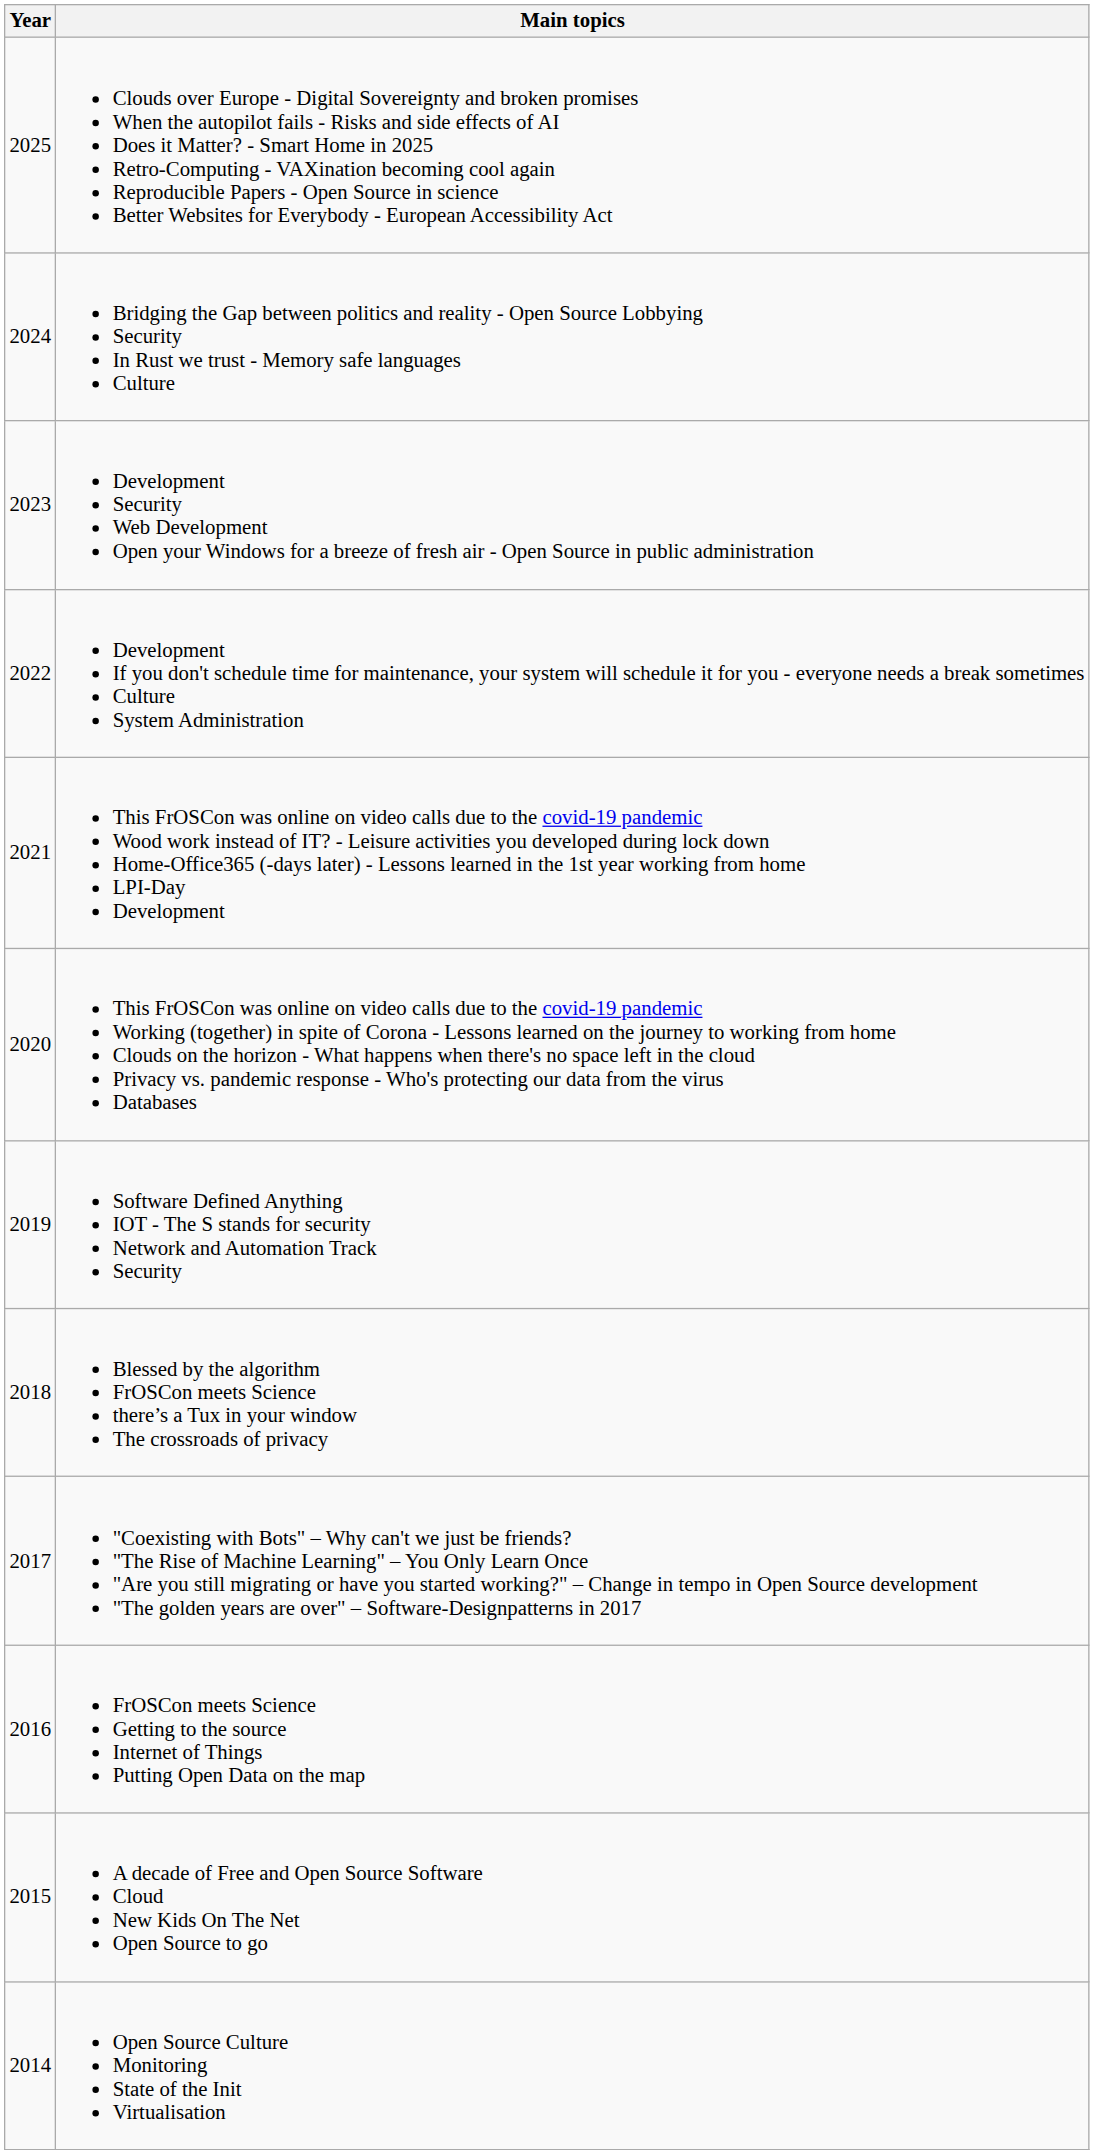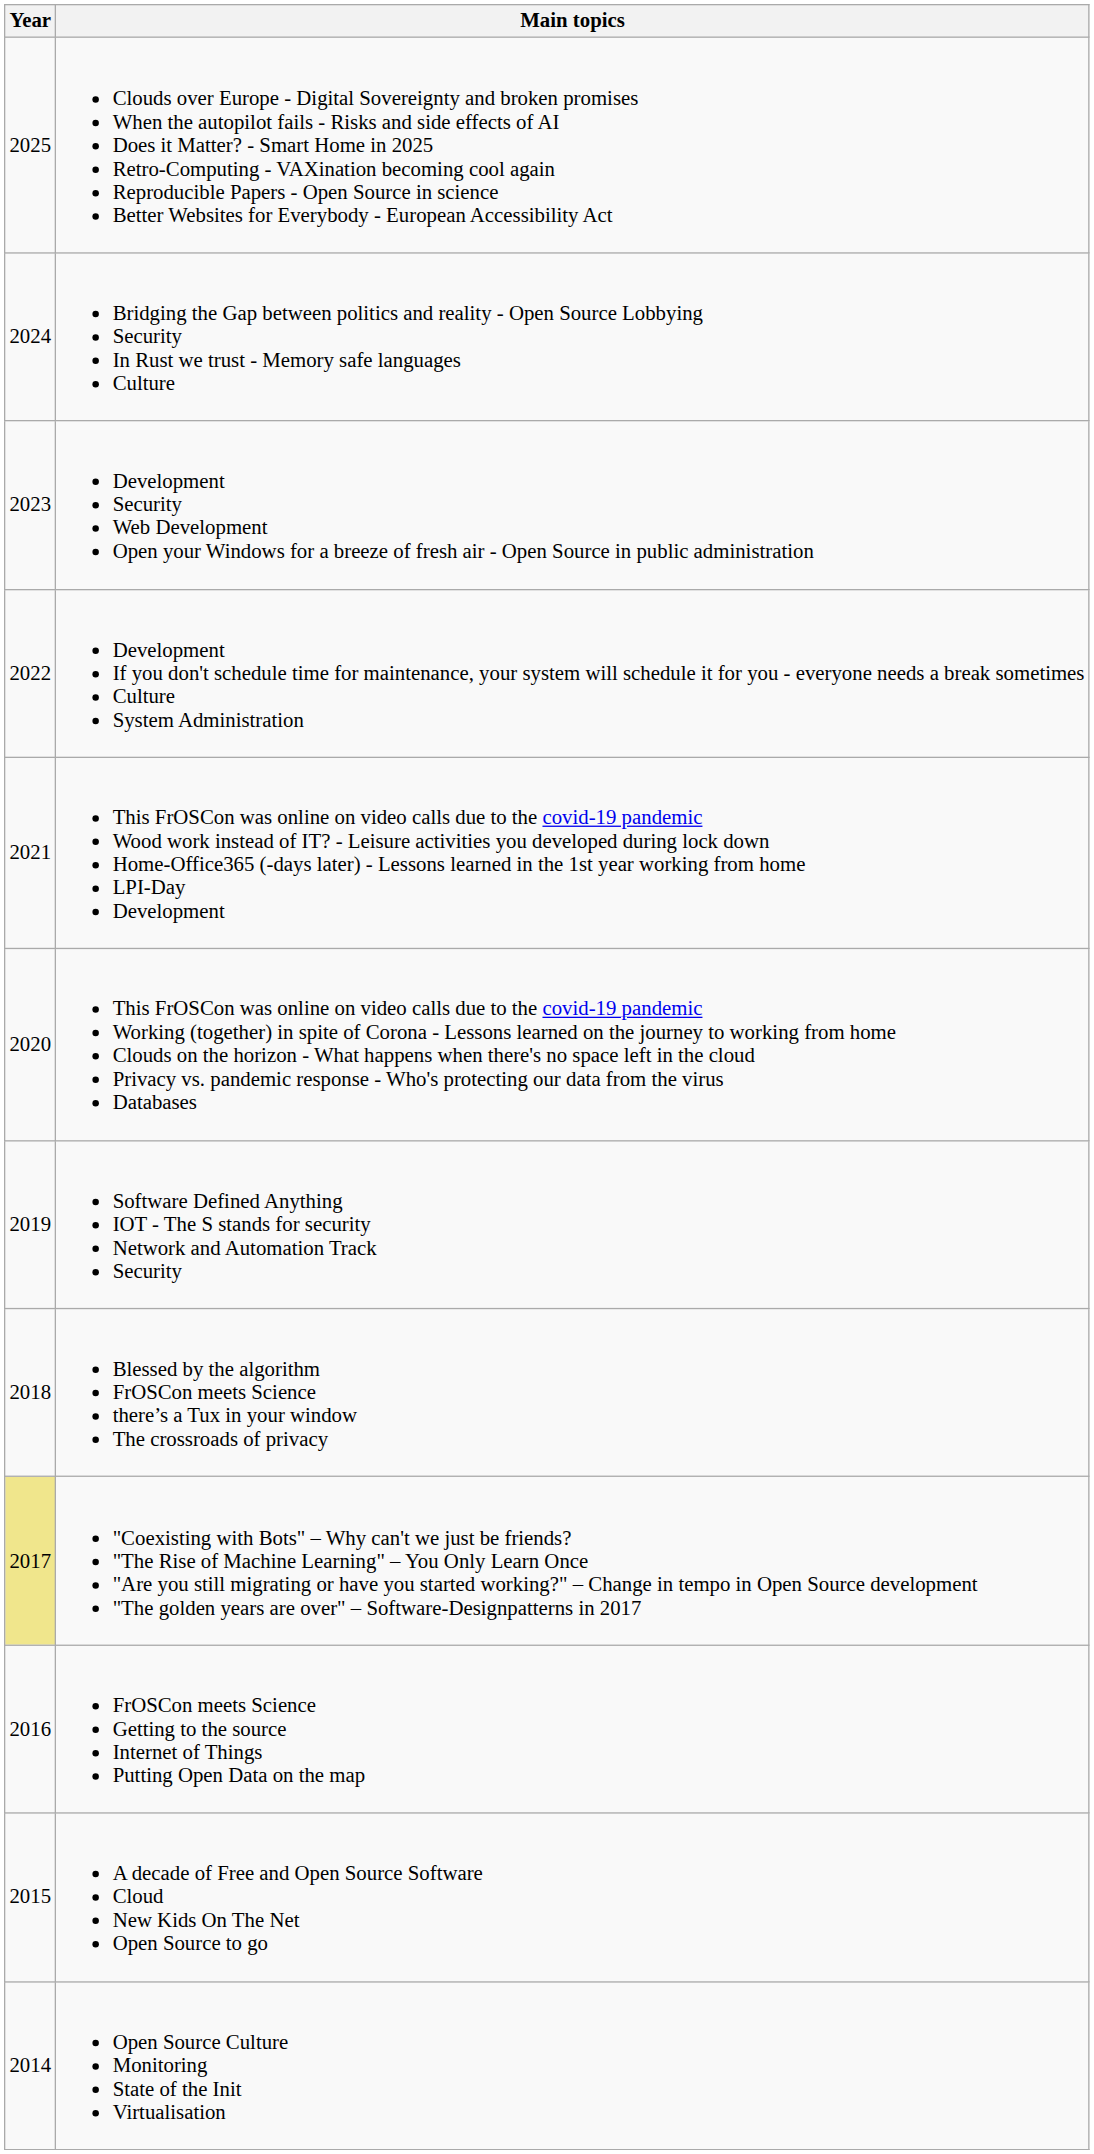(30, 1560) no background -> (30, 1560) khaki background
